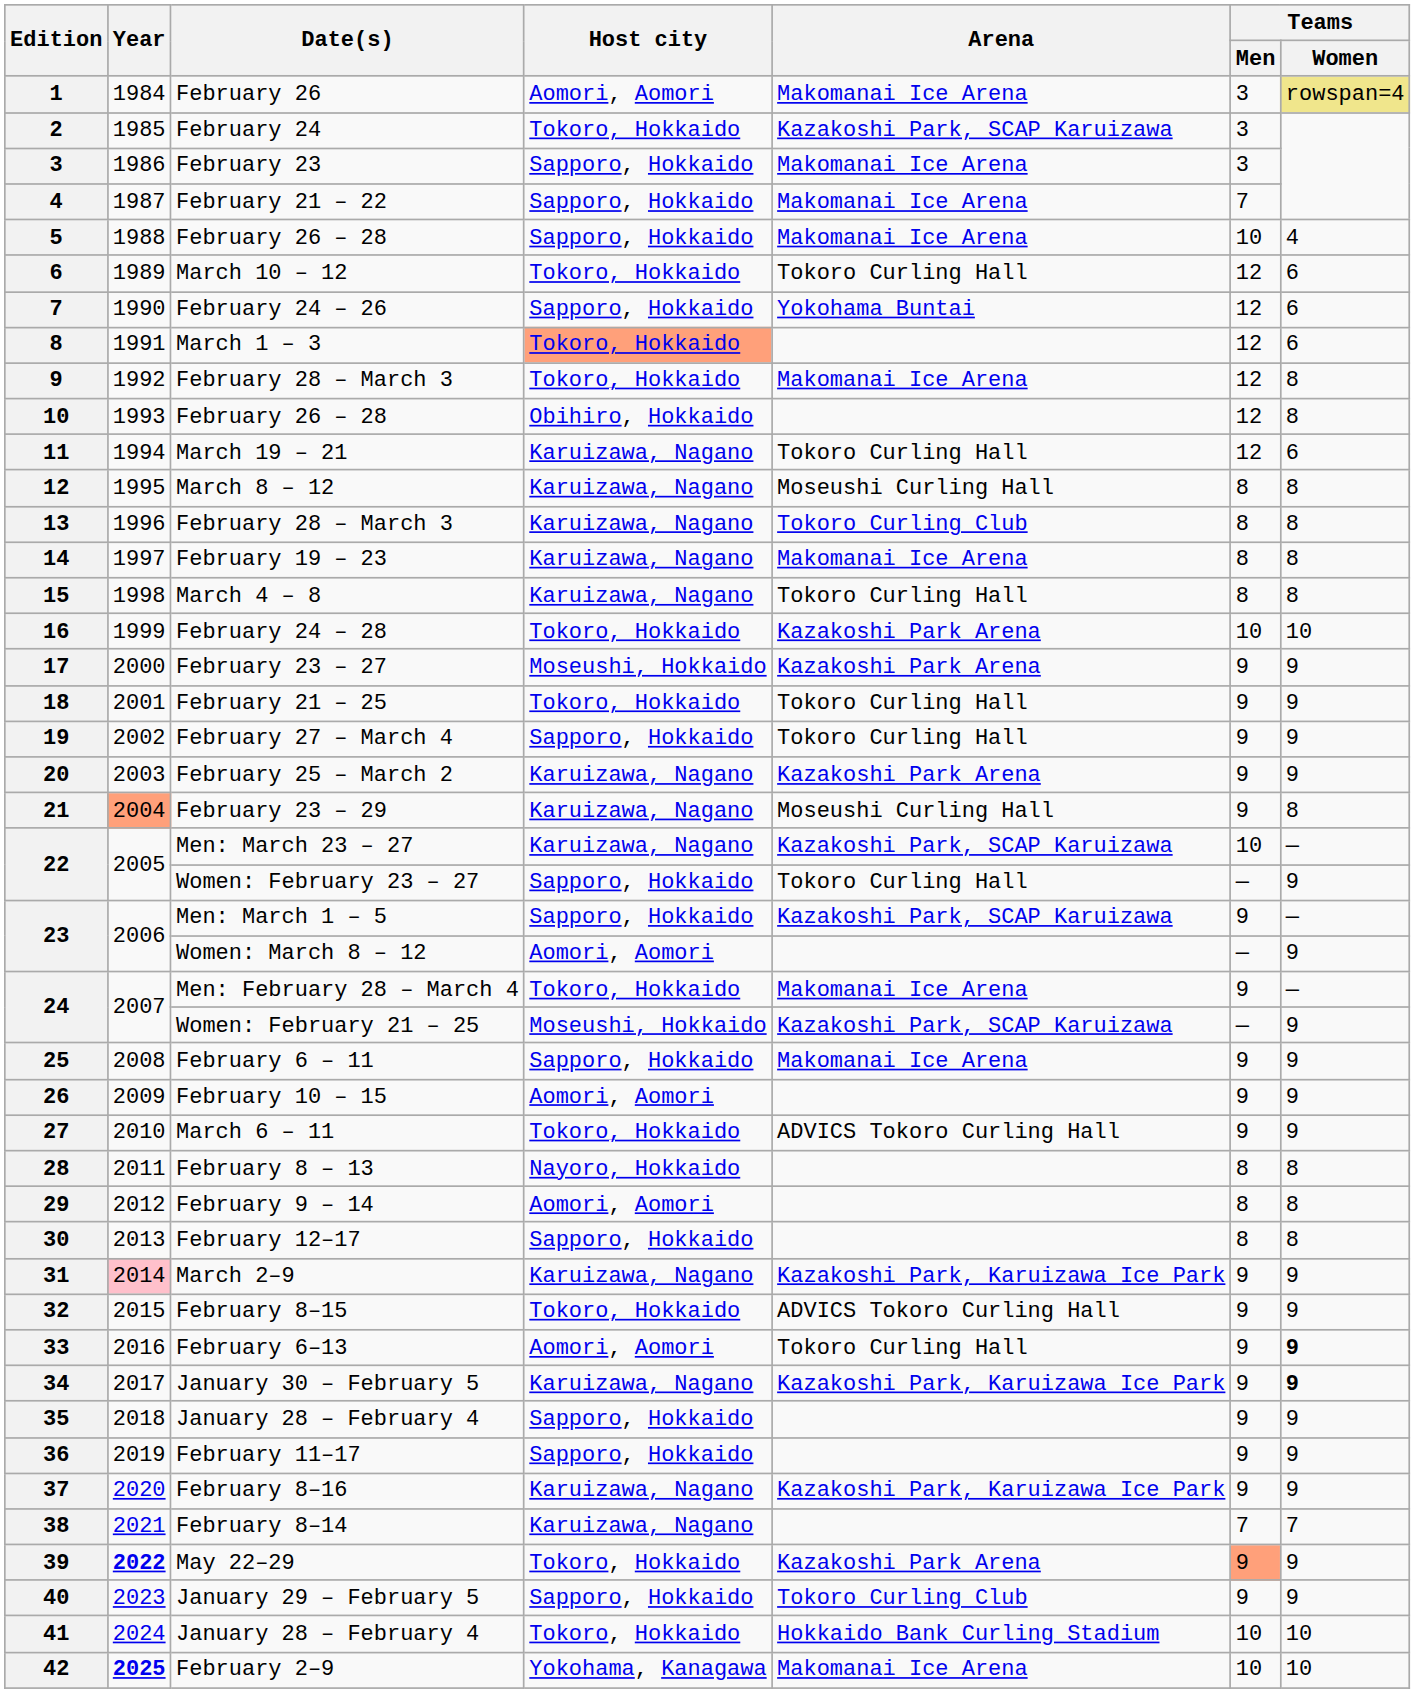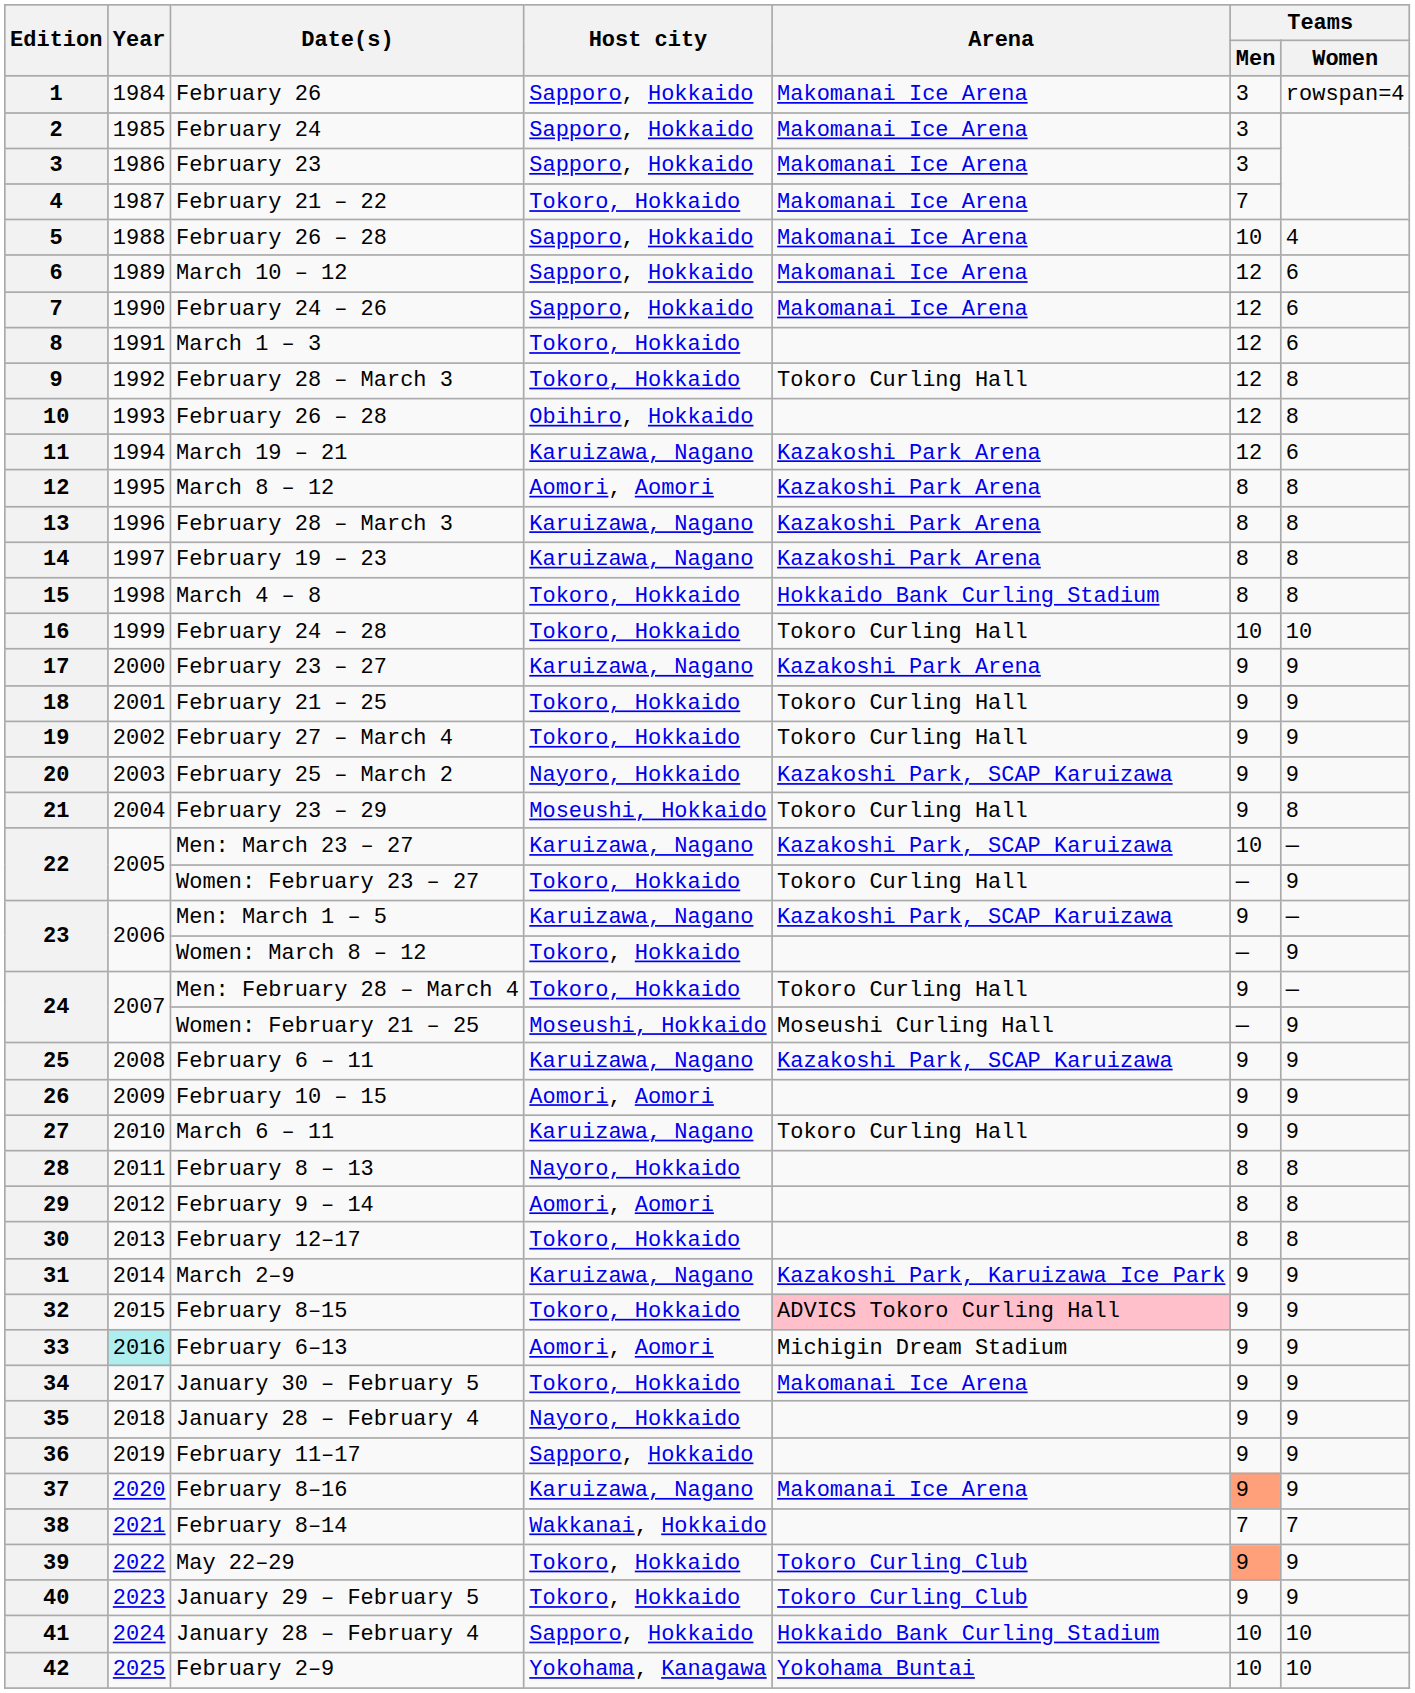(622, 94) Aomori, Aomori -> (641, 94) Sapporo, Hokkaido
(1345, 94) khaki background -> (1345, 94) no background
(635, 130) Tokoro, Hokkaido -> (641, 130) Sapporo, Hokkaido
(975, 130) Kazakoshi Park, SCAP Karuizawa -> (902, 130) Makomanai Ice Arena
(641, 202) Sapporo, Hokkaido -> (635, 202) Tokoro, Hokkaido
(635, 273) Tokoro, Hokkaido -> (641, 273) Sapporo, Hokkaido
(902, 273) Tokoro Curling Hall -> (902, 273) Makomanai Ice Arena
(876, 309) Yokohama Buntai -> (902, 309) Makomanai Ice Arena
(635, 345) lightsalmon background -> (635, 345) no background
(902, 381) Makomanai Ice Arena -> (902, 381) Tokoro Curling Hall
(902, 452) Tokoro Curling Hall -> (909, 452) Kazakoshi Park Arena
(641, 488) Karuizawa, Nagano -> (622, 488) Aomori, Aomori
(916, 488) Moseushi Curling Hall -> (909, 488) Kazakoshi Park Arena
(902, 524) Tokoro Curling Club -> (909, 524) Kazakoshi Park Arena
(902, 560) Makomanai Ice Arena -> (909, 560) Kazakoshi Park Arena
(641, 596) Karuizawa, Nagano -> (635, 596) Tokoro, Hokkaido
(902, 596) Tokoro Curling Hall -> (968, 596) Hokkaido Bank Curling Stadium
(909, 631) Kazakoshi Park Arena -> (902, 631) Tokoro Curling Hall
(648, 667) Moseushi, Hokkaido -> (641, 667) Karuizawa, Nagano
(641, 739) Sapporo, Hokkaido -> (635, 739) Tokoro, Hokkaido
(641, 775) Karuizawa, Nagano -> (635, 775) Nayoro, Hokkaido
(909, 775) Kazakoshi Park Arena -> (975, 775) Kazakoshi Park, SCAP Karuizawa
(139, 810) lightsalmon background -> (139, 810) no background
(641, 810) Karuizawa, Nagano -> (648, 810) Moseushi, Hokkaido
(916, 810) Moseushi Curling Hall -> (902, 810) Tokoro Curling Hall
(641, 882) Sapporo, Hokkaido -> (635, 882) Tokoro, Hokkaido
(641, 918) Sapporo, Hokkaido -> (641, 918) Karuizawa, Nagano
(622, 954) Aomori, Aomori -> (635, 954) Tokoro, Hokkaido
(902, 990) Makomanai Ice Arena -> (902, 990) Tokoro Curling Hall
(975, 1025) Kazakoshi Park, SCAP Karuizawa -> (916, 1025) Moseushi Curling Hall
(641, 1061) Sapporo, Hokkaido -> (641, 1061) Karuizawa, Nagano
(902, 1061) Makomanai Ice Arena -> (975, 1061) Kazakoshi Park, SCAP Karuizawa
(635, 1133) Tokoro, Hokkaido -> (641, 1133) Karuizawa, Nagano
(949, 1133) ADVICS Tokoro Curling Hall -> (902, 1133) Tokoro Curling Hall
(641, 1240) Sapporo, Hokkaido -> (635, 1240) Tokoro, Hokkaido
(139, 1276) pink background -> (139, 1276) no background
(949, 1312) no background -> (949, 1312) pink background
(139, 1348) no background -> (139, 1348) paleturquoise background
(902, 1348) Tokoro Curling Hall -> (922, 1348) Michigin Dream Stadium
(1292, 1348) bold -> (1292, 1348) normal
(641, 1383) Karuizawa, Nagano -> (635, 1383) Tokoro, Hokkaido
(1001, 1383) Kazakoshi Park, Karuizawa Ice Park -> (902, 1383) Makomanai Ice Arena
(1292, 1383) bold -> (1292, 1383) normal
(641, 1419) Sapporo, Hokkaido -> (635, 1419) Nayoro, Hokkaido
(1001, 1491) Kazakoshi Park, Karuizawa Ice Park -> (902, 1491) Makomanai Ice Arena
(1242, 1491) no background -> (1242, 1491) lightsalmon background
(641, 1527) Karuizawa, Nagano -> (648, 1527) Wakkanai, Hokkaido
(139, 1562) bold -> (139, 1562) normal
(909, 1562) Kazakoshi Park Arena -> (902, 1562) Tokoro Curling Club
(641, 1598) Sapporo, Hokkaido -> (635, 1598) Tokoro, Hokkaido
(635, 1634) Tokoro, Hokkaido -> (641, 1634) Sapporo, Hokkaido
(139, 1670) bold -> (139, 1670) normal
(902, 1670) Makomanai Ice Arena -> (876, 1670) Yokohama Buntai
